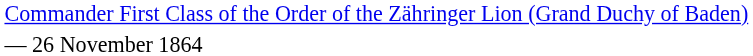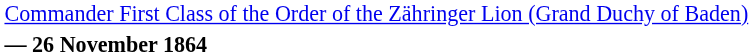(103, 44) normal -> (106, 44) bold
